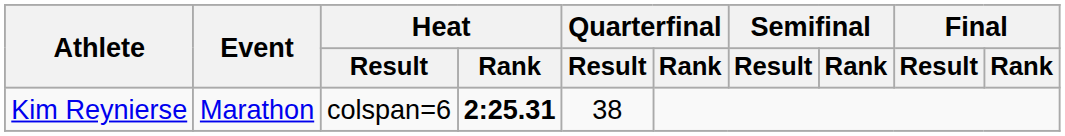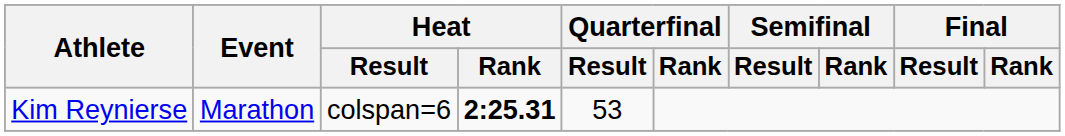(607, 110) 38 -> (607, 110) 53
